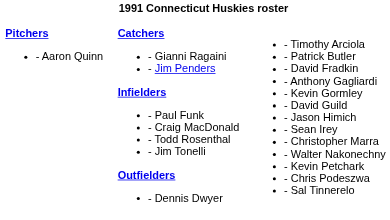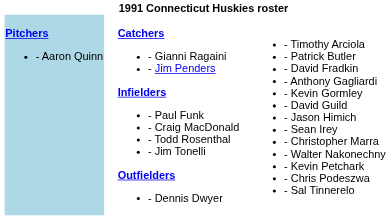(54, 45) no background -> (54, 45) lightblue background
